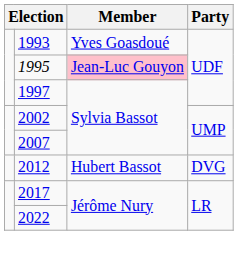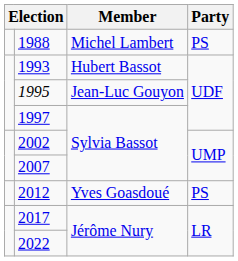+ row: (34, 42)
(120, 42) Yves Goasdoué -> (116, 67) Hubert Bassot
(127, 67) pink background -> (127, 92) no background
(116, 167) Hubert Bassot -> (120, 192) Yves Goasdoué
(208, 167) DVG -> (200, 192) PS
